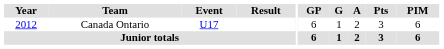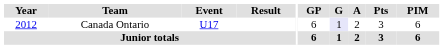(339, 24) no background -> (339, 24) lavender background
